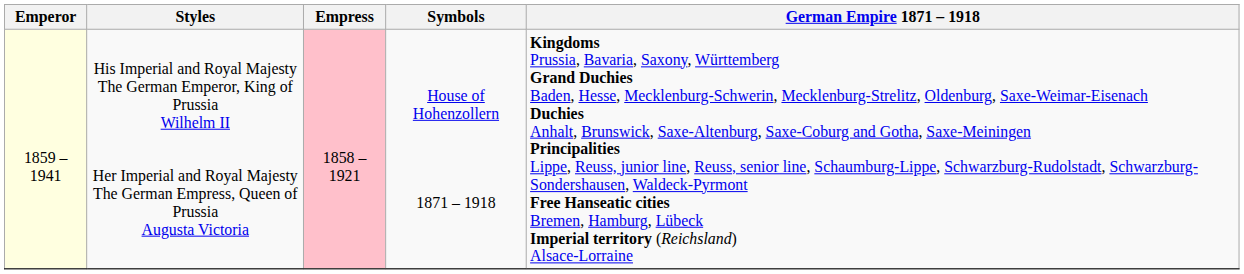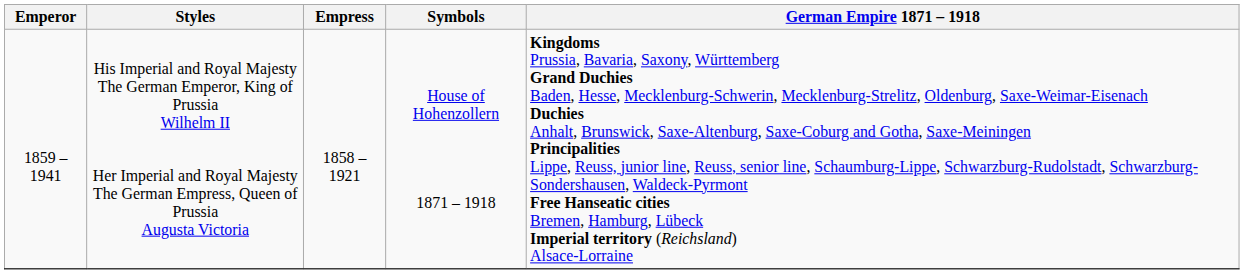(46, 166) lightyellow background -> (46, 166) no background
(345, 166) pink background -> (345, 166) no background
